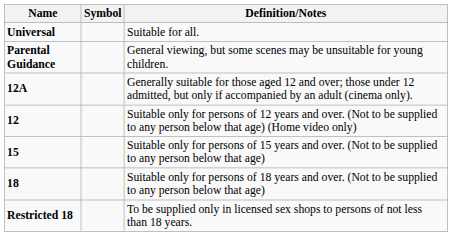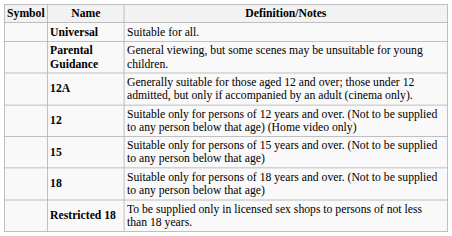columns swapped: (103, 13) <-> (43, 13)
